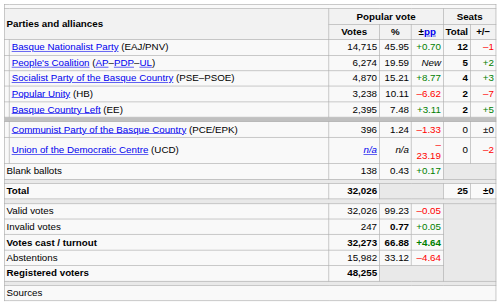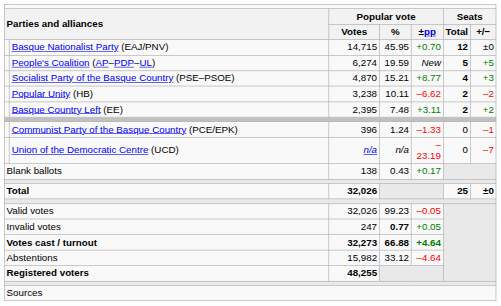(488, 47) –1 -> (488, 47) ±0
(488, 63) +2 -> (488, 63) +5
(488, 94) –7 -> (488, 94) –2
(488, 109) +5 -> (488, 109) +2
(488, 129) ±0 -> (488, 129) –1
(488, 150) –2 -> (488, 150) –7
